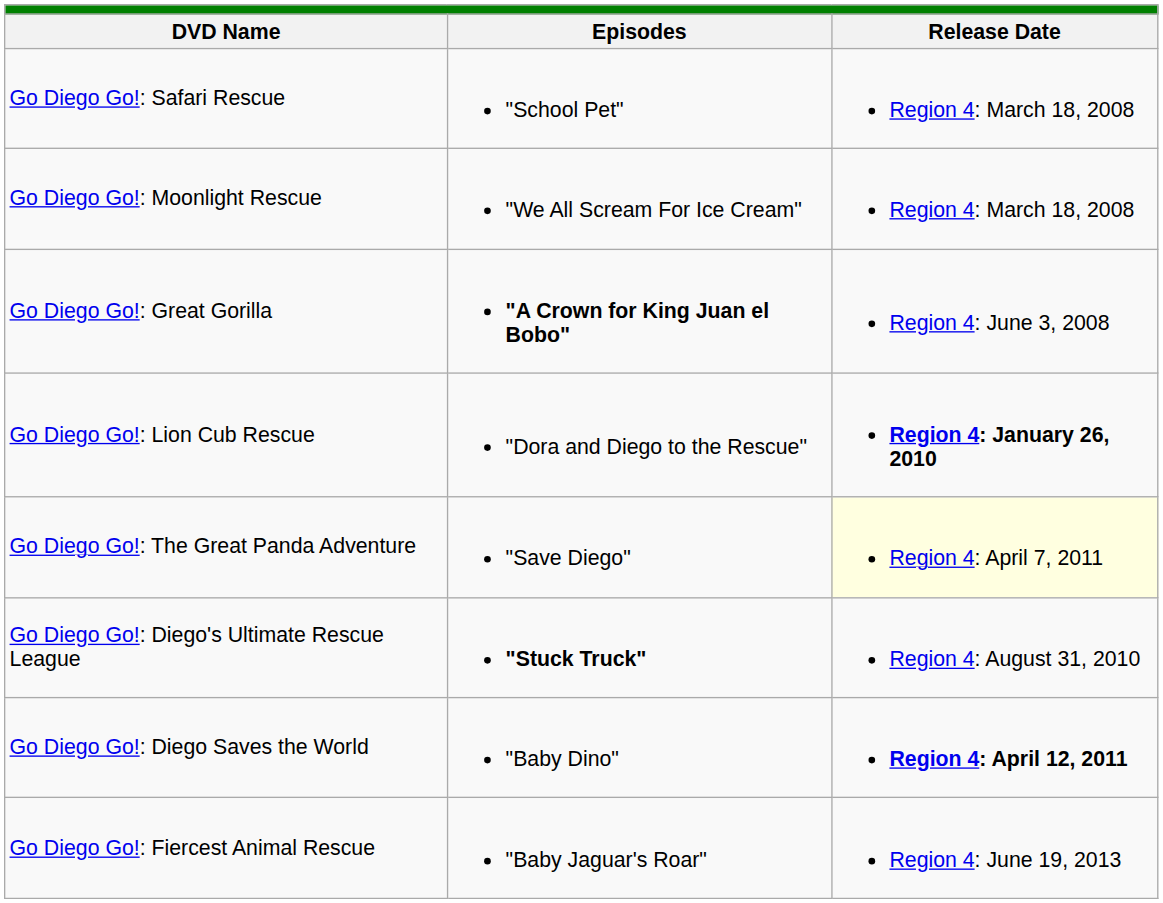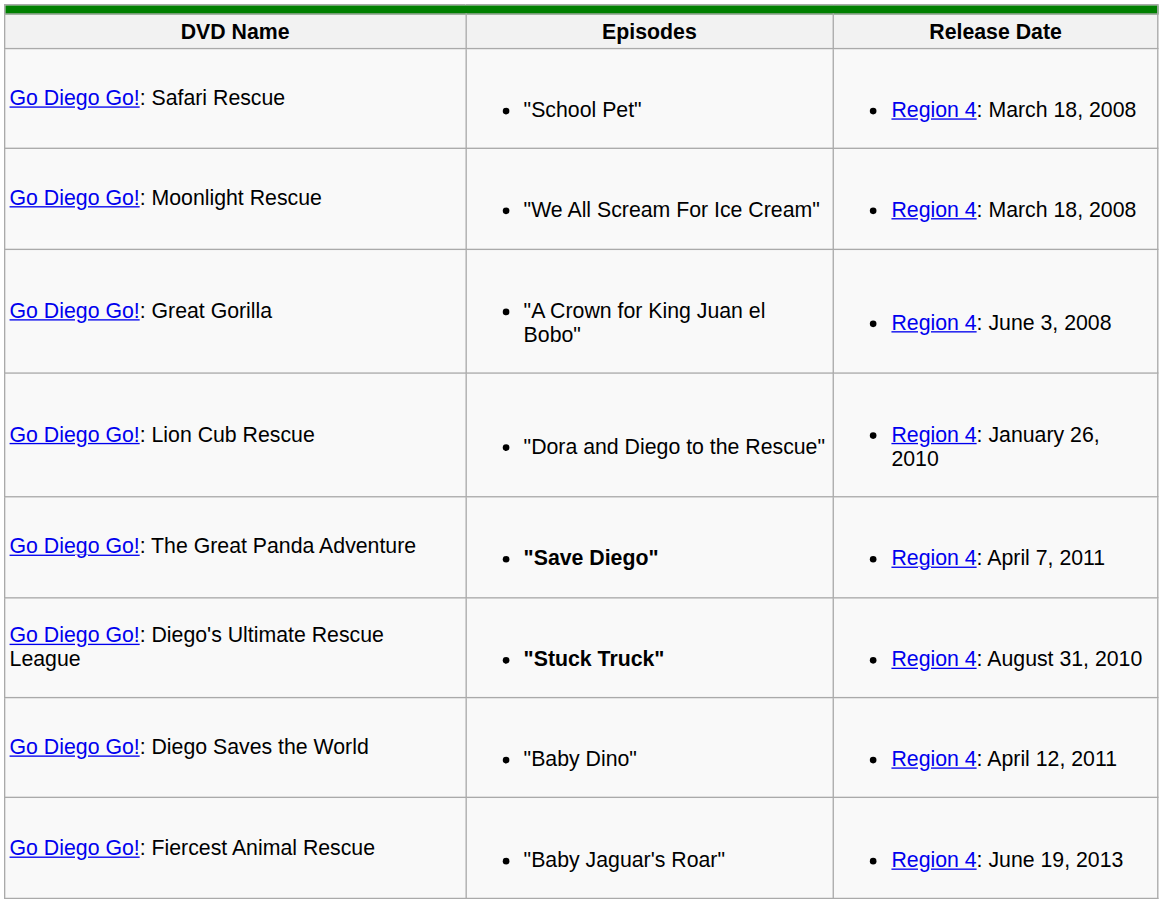(639, 323) bold -> (649, 323) normal
(995, 447) bold -> (996, 447) normal
(639, 559) normal -> (649, 559) bold
(995, 559) lightyellow background -> (996, 559) no background
(995, 760) bold -> (996, 760) normal
